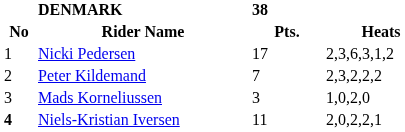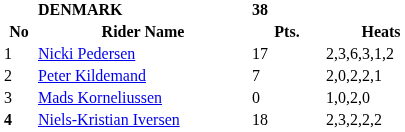(354, 76) 2,3,2,2,2 -> (354, 76) 2,0,2,2,1
(256, 98) 3 -> (256, 98) 0
(260, 120) 11 -> (260, 120) 18
(354, 120) 2,0,2,2,1 -> (354, 120) 2,3,2,2,2
